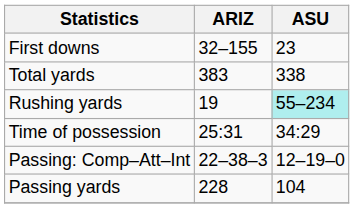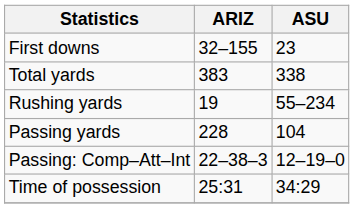(305, 103) paleturquoise background -> (305, 103) no background
rows swapped: (64, 188) <-> (85, 132)
